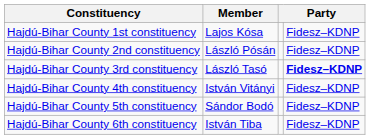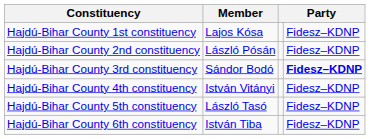(236, 69) László Tasó -> (239, 69) Sándor Bodó
(239, 106) Sándor Bodó -> (236, 106) László Tasó
